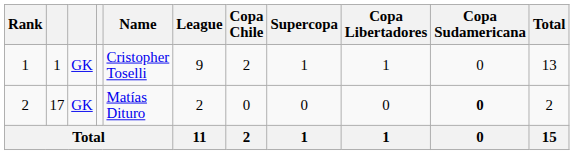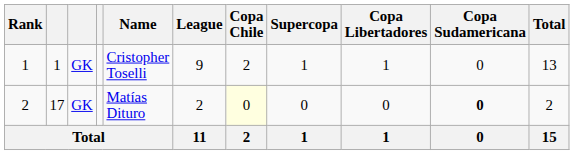(247, 105) no background -> (247, 105) lightyellow background
